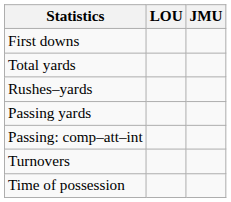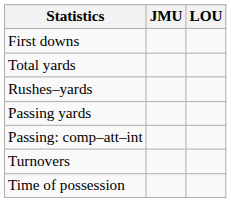columns swapped: (206, 16) <-> (166, 16)
